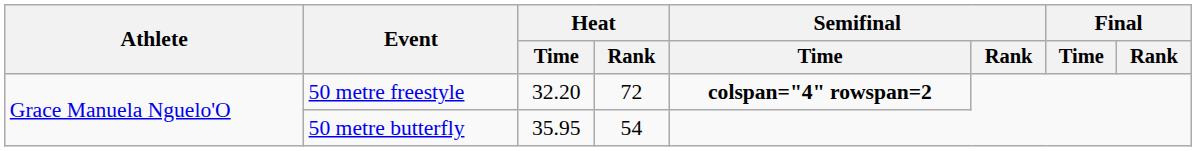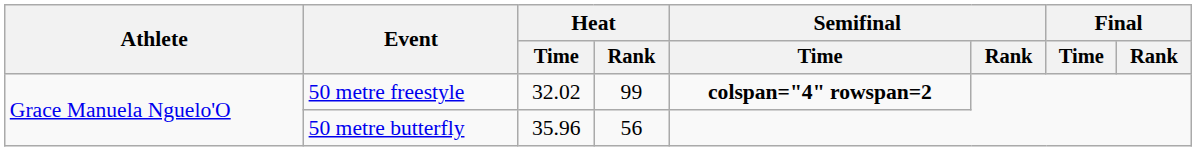(556, 92) 32.20 -> (556, 92) 32.02
(631, 92) 72 -> (631, 92) 99
(556, 127) 35.95 -> (556, 127) 35.96
(631, 127) 54 -> (631, 127) 56
